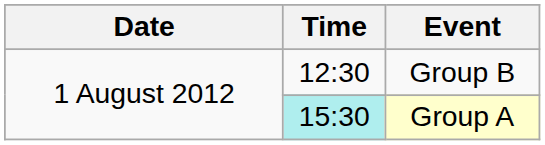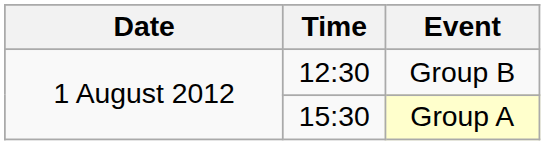(334, 116) paleturquoise background -> (334, 116) no background
